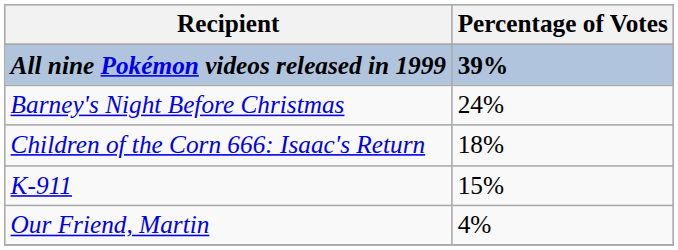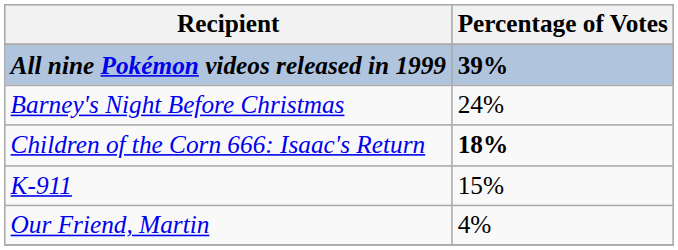(481, 144) normal -> (483, 144) bold
